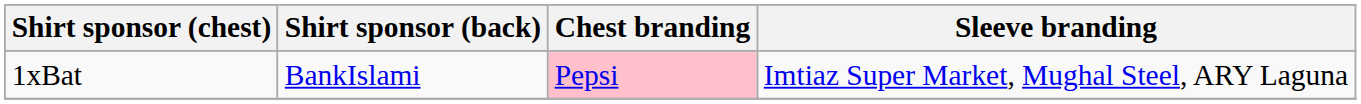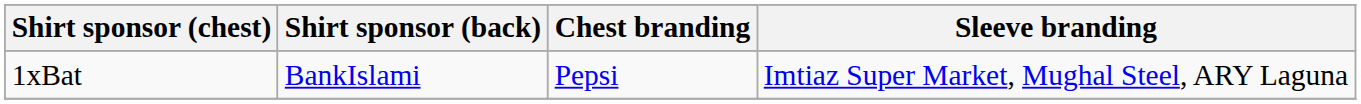(587, 74) pink background -> (587, 74) no background
